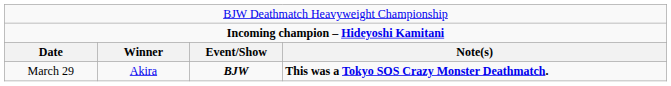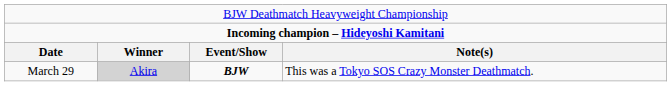(143, 71) no background -> (143, 71) lightgrey background
(417, 71) bold -> (409, 71) normal
